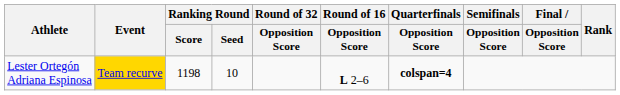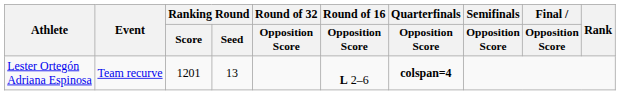(130, 73) gold background -> (130, 73) no background
(189, 73) 1198 -> (189, 73) 1201
(232, 73) 10 -> (232, 73) 13
